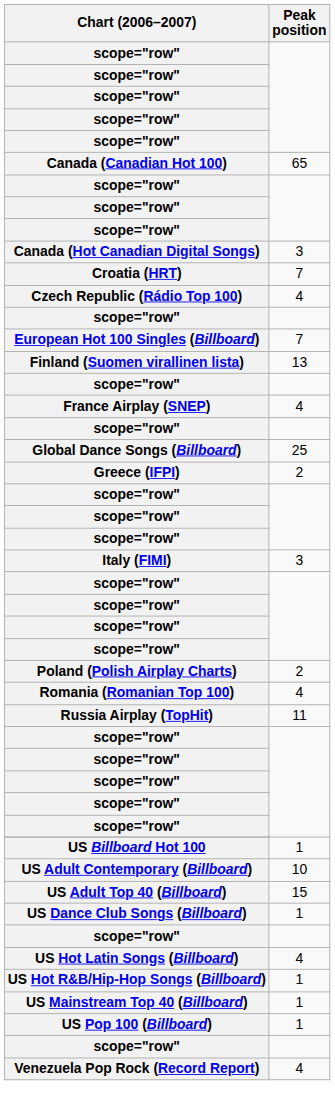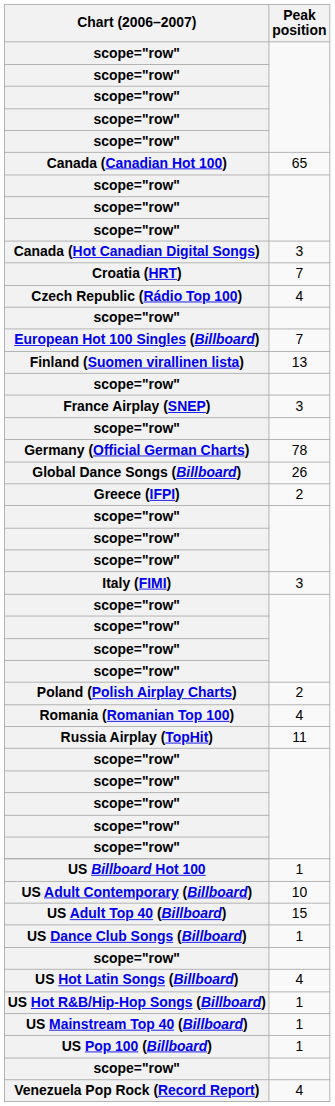(299, 406) 4 -> (299, 406) 3
+ row: (137, 450)
(299, 450) 25 -> (299, 472) 26
